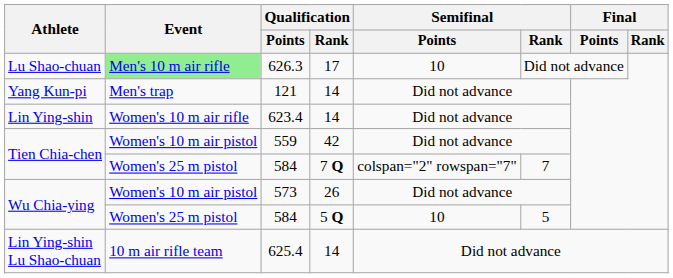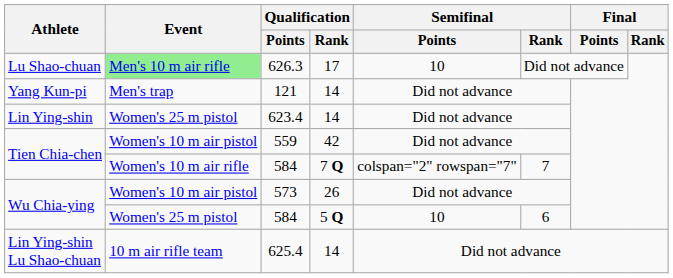(179, 116) Women's 10 m air rifle -> (173, 116) Women's 25 m pistol
(173, 167) Women's 25 m pistol -> (179, 167) Women's 10 m air rifle
(546, 217) 5 -> (546, 217) 6
